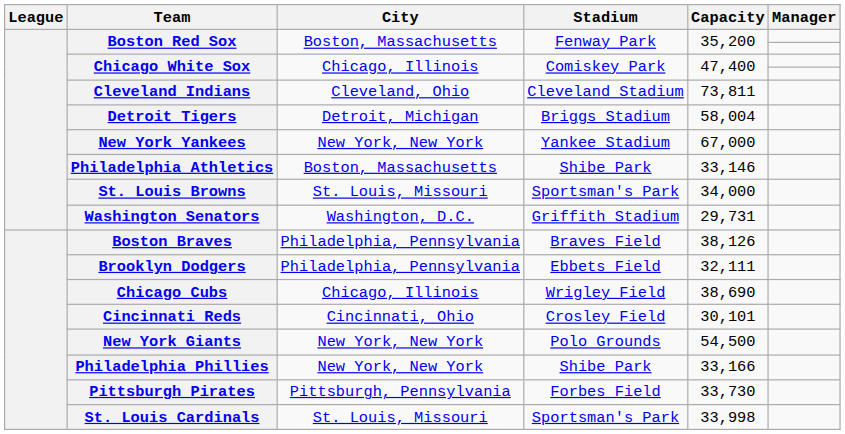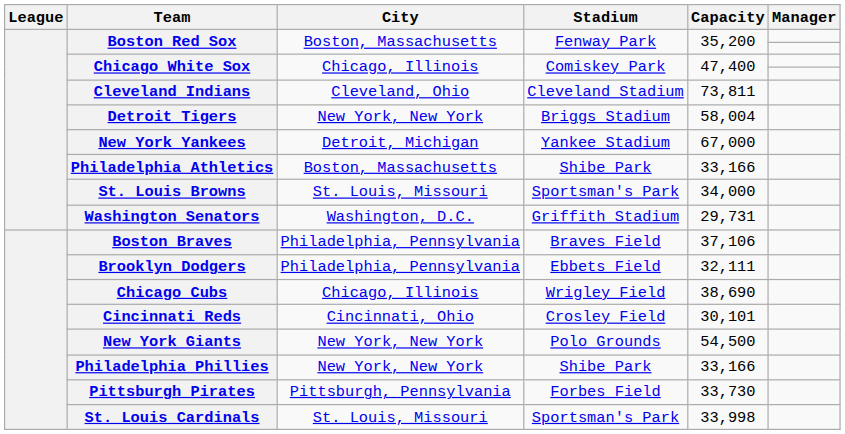(400, 117) Detroit, Michigan -> (400, 117) New York, New York
(400, 142) New York, New York -> (400, 142) Detroit, Michigan
(728, 167) 33,146 -> (728, 167) 33,166
(728, 242) 38,126 -> (728, 242) 37,106
